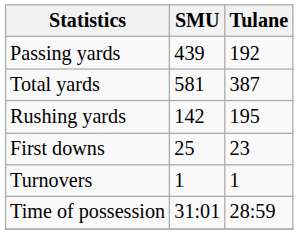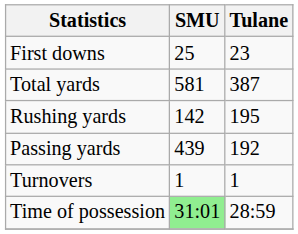rows swapped: (57, 148) <-> (65, 52)
(197, 212) no background -> (197, 212) lightgreen background
